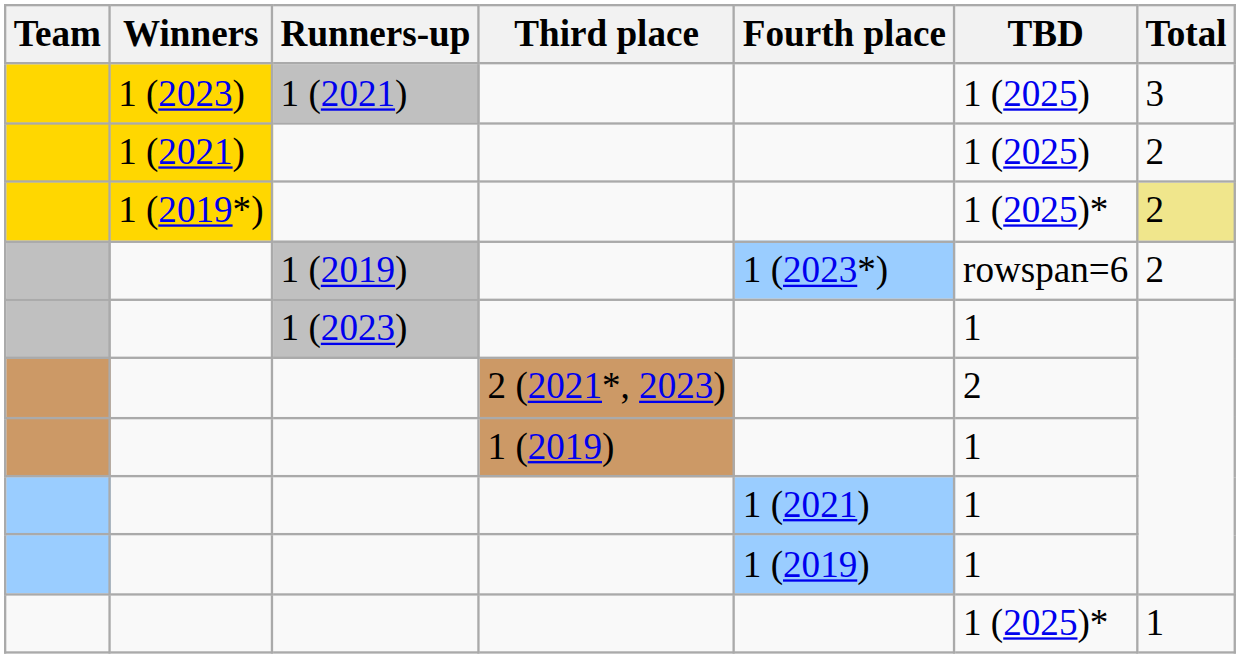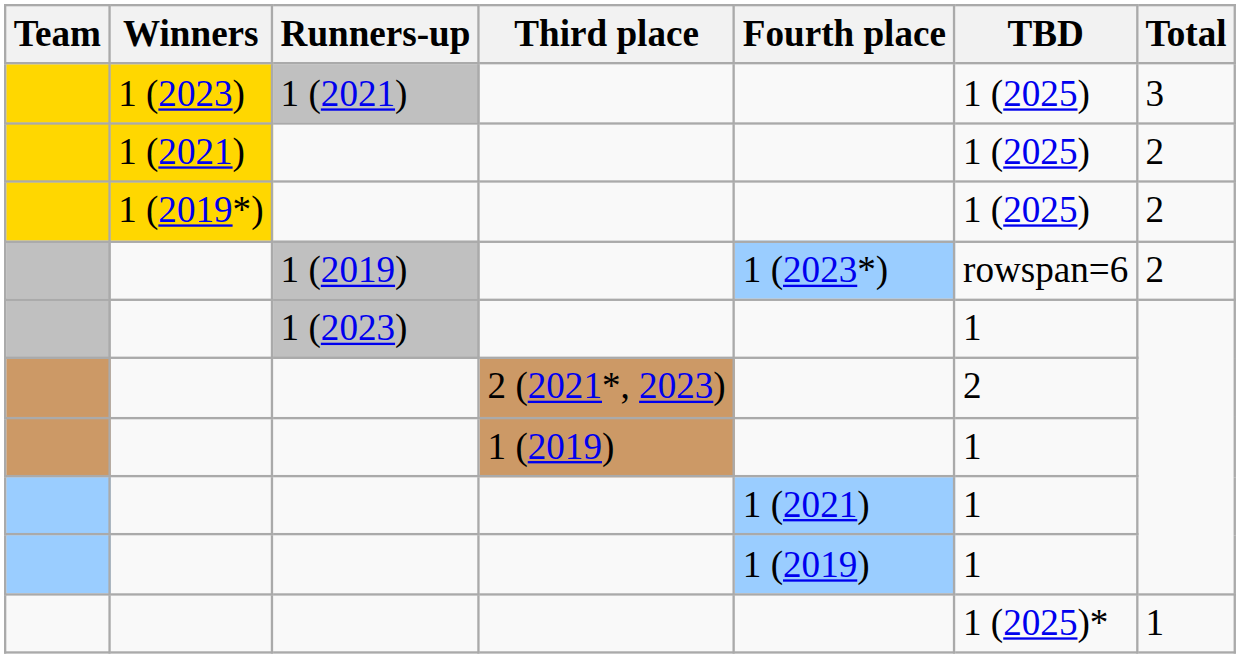(1036, 210) 1 (2025)* -> (1026, 210) 1 (2025)
(1155, 210) khaki background -> (1155, 210) no background
